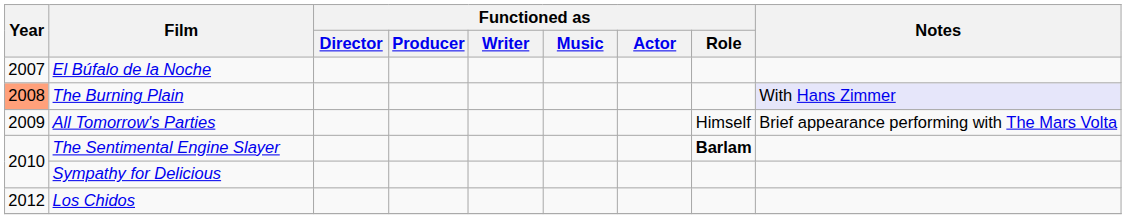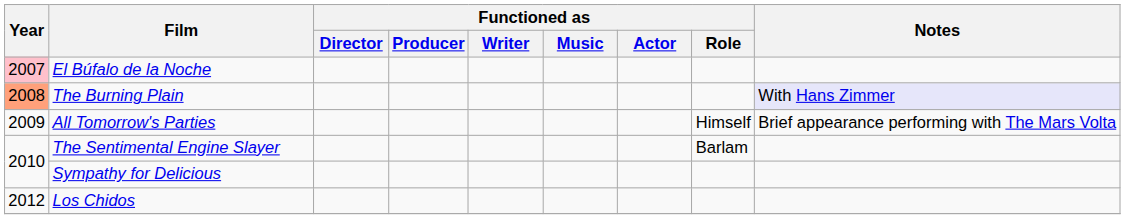(27, 69) no background -> (27, 69) pink background
(724, 148) bold -> (722, 148) normal
